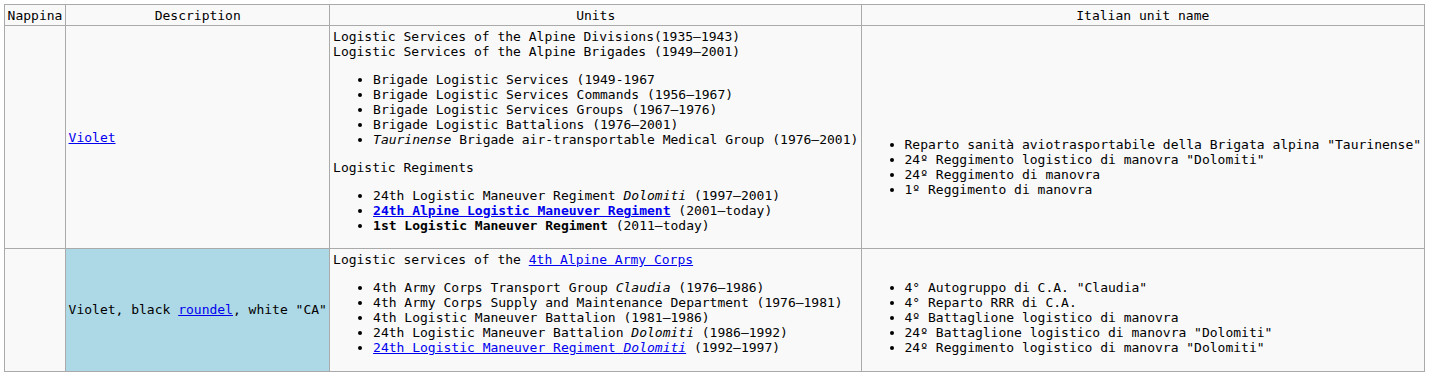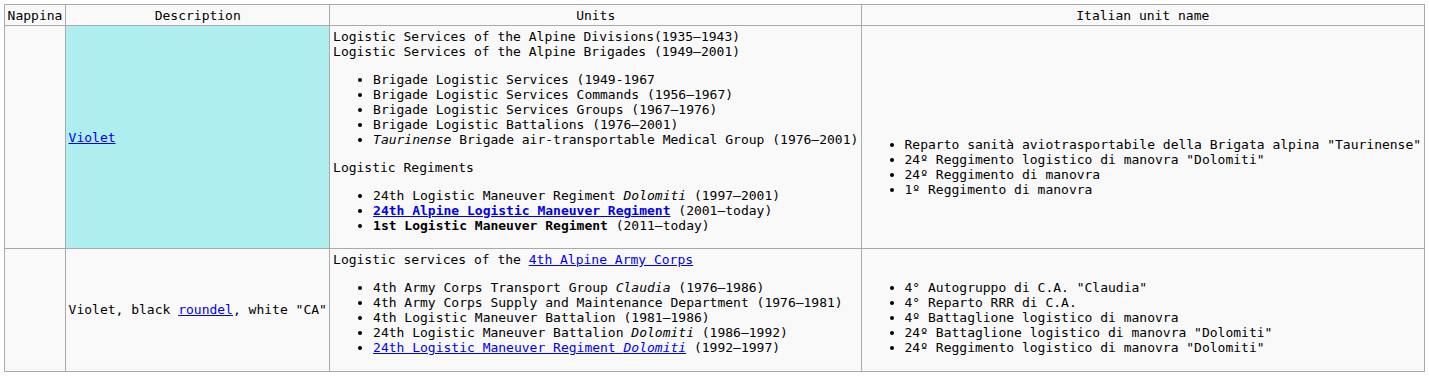(92, 137) no background -> (92, 137) paleturquoise background
(198, 310) lightblue background -> (198, 310) no background
